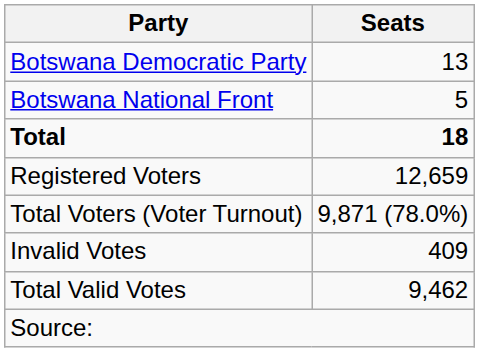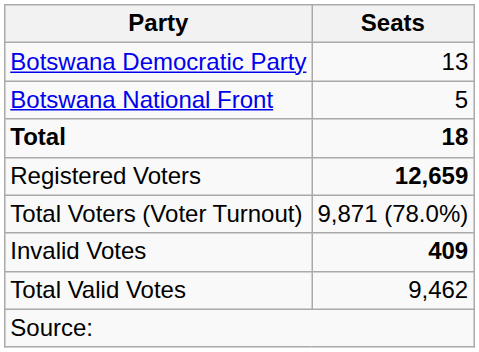(432, 175) normal -> (432, 175) bold
(448, 251) normal -> (448, 251) bold
